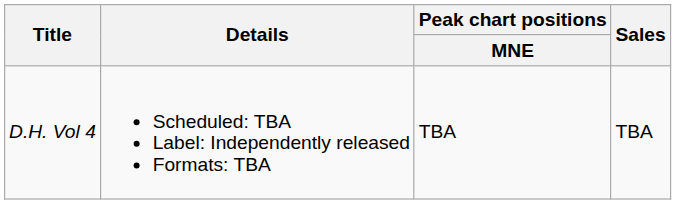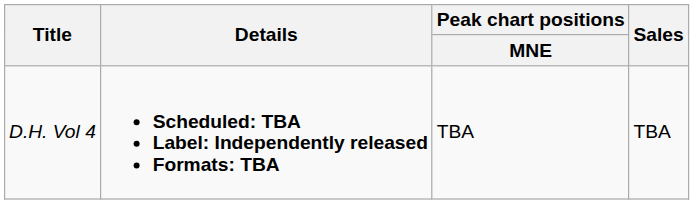(257, 143) normal -> (266, 143) bold
